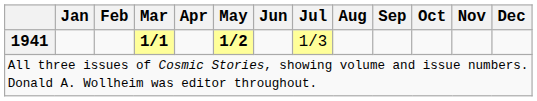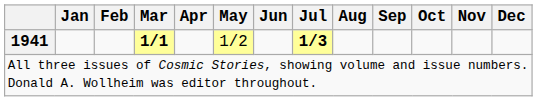(234, 41) bold -> (234, 41) normal
(313, 41) normal -> (313, 41) bold
